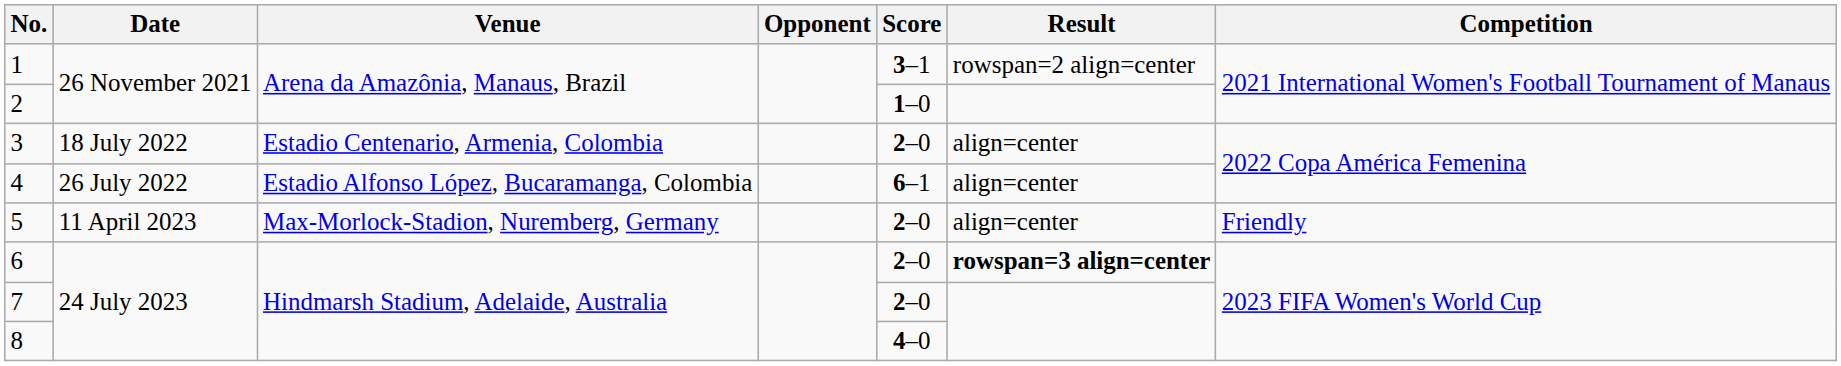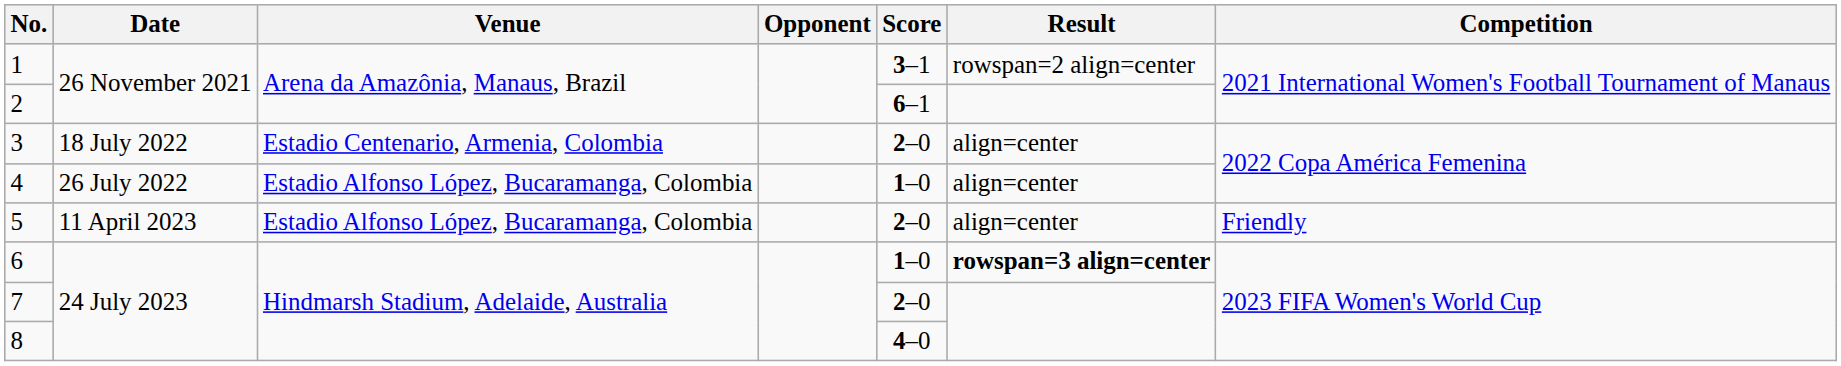(912, 103) 1–0 -> (912, 103) 6–1
(912, 182) 6–1 -> (912, 182) 1–0
(491, 222) Max-Morlock-Stadion, Nuremberg, Germany -> (508, 222) Estadio Alfonso López, Bucaramanga, Colombia
(912, 261) 2–0 -> (912, 261) 1–0
